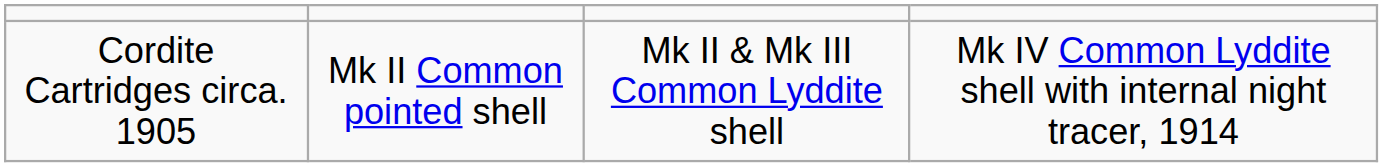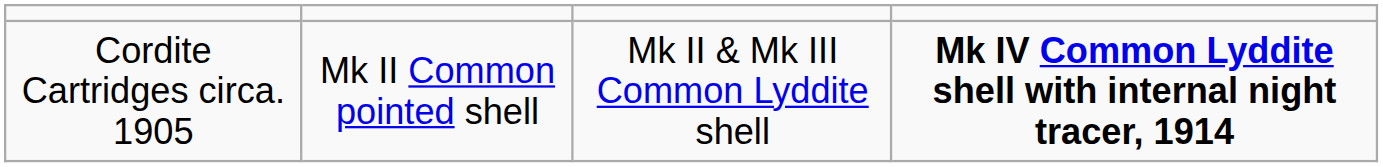(1143, 90) normal -> (1134, 90) bold
